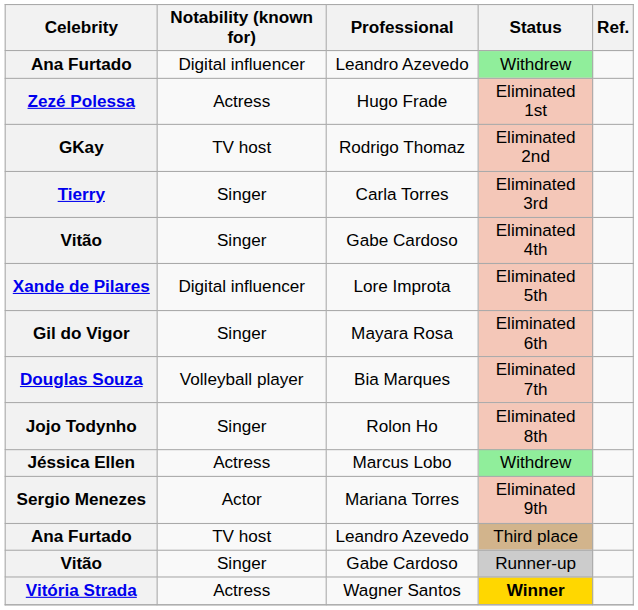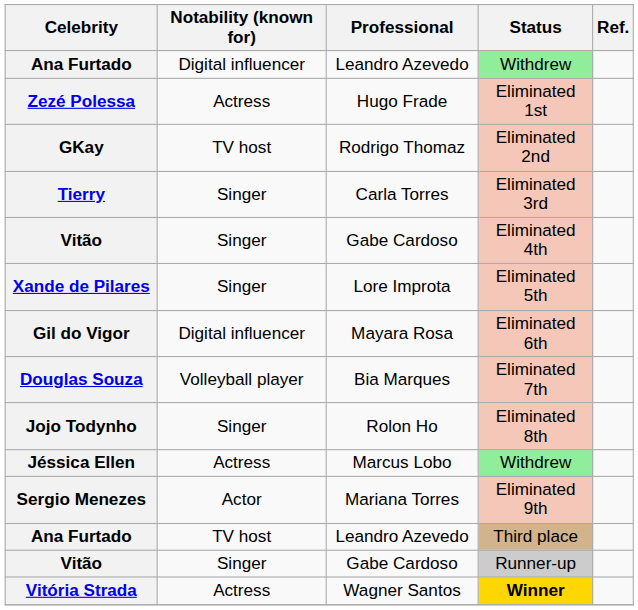(242, 286) Digital influencer -> (242, 286) Singer
(242, 333) Singer -> (242, 333) Digital influencer
